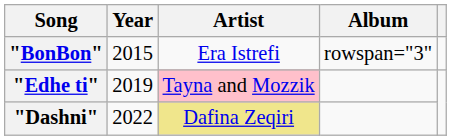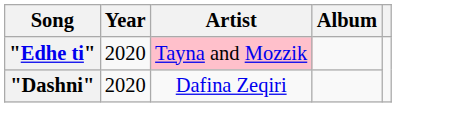- row: (56, 53)
(133, 85) 2019 -> (125, 53) 2020
(133, 118) 2022 -> (125, 85) 2020
(239, 118) khaki background -> (231, 85) no background
